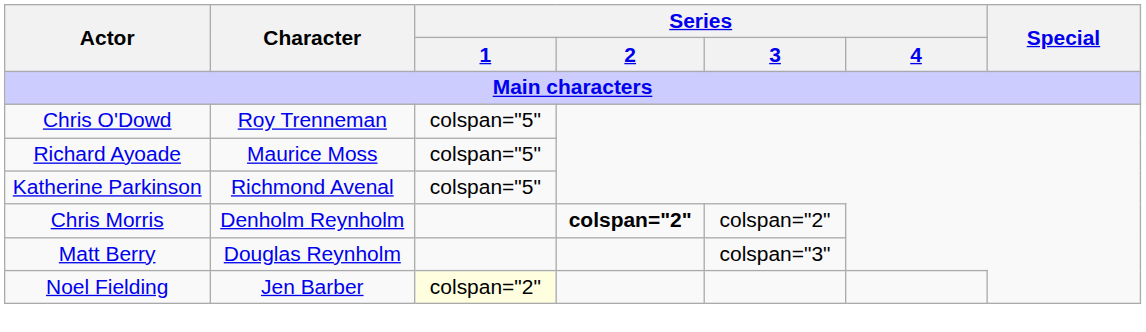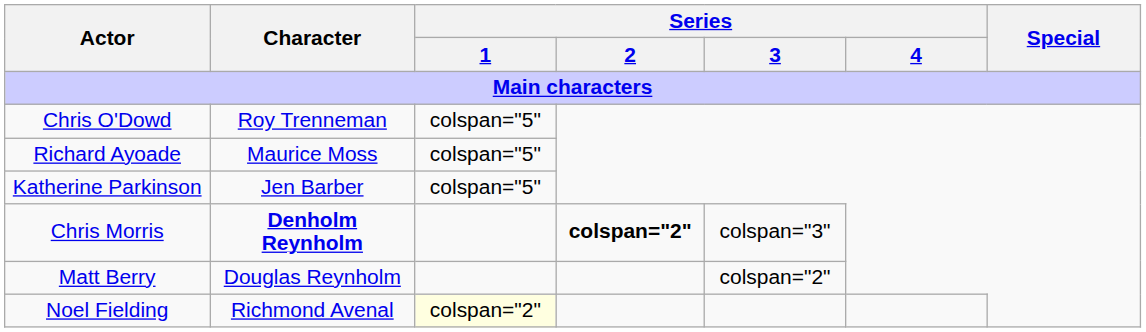(312, 187) Richmond Avenal -> (312, 187) Jen Barber
(312, 220) normal -> (312, 232) bold
(775, 220) colspan="2" -> (775, 232) colspan="3"
(775, 253) colspan="3" -> (775, 277) colspan="2"
(312, 287) Jen Barber -> (312, 310) Richmond Avenal
